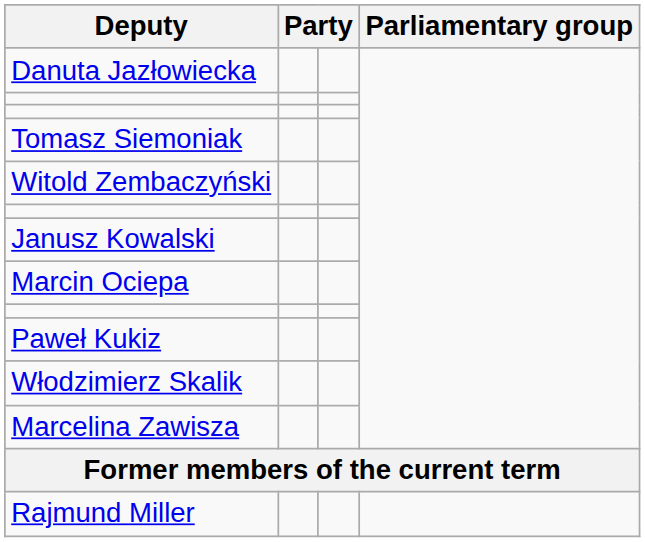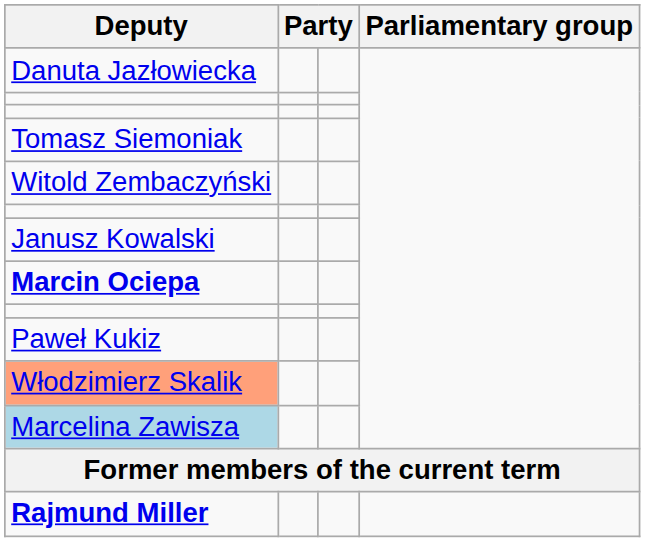(100, 282) normal -> (105, 282) bold
(127, 382) no background -> (127, 382) lightsalmon background
(125, 426) no background -> (125, 426) lightblue background
(103, 513) normal -> (110, 513) bold
